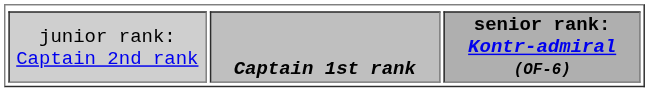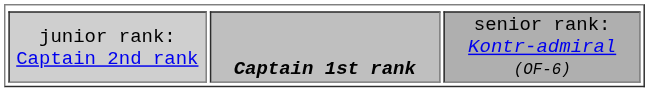(542, 47) bold -> (542, 47) normal
